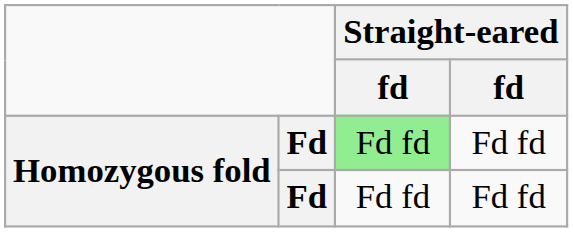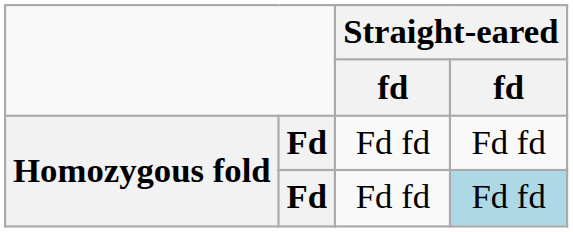(393, 142) lightgreen background -> (393, 142) no background
(509, 197) no background -> (509, 197) lightblue background
